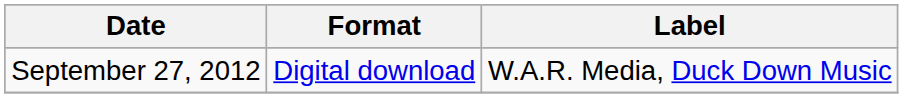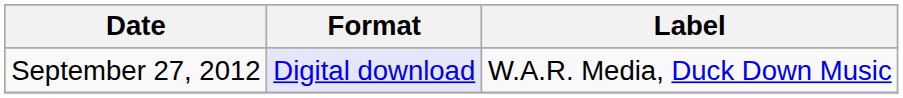(374, 69) no background -> (374, 69) lavender background
